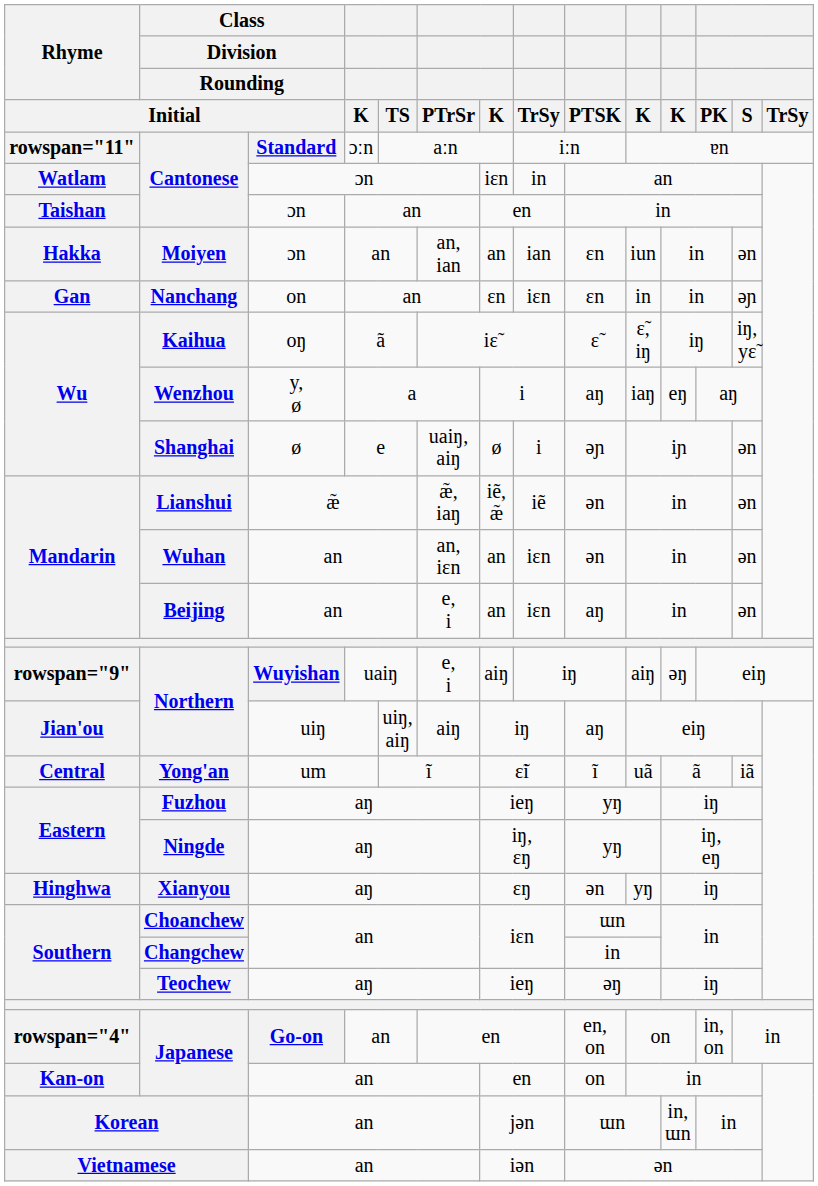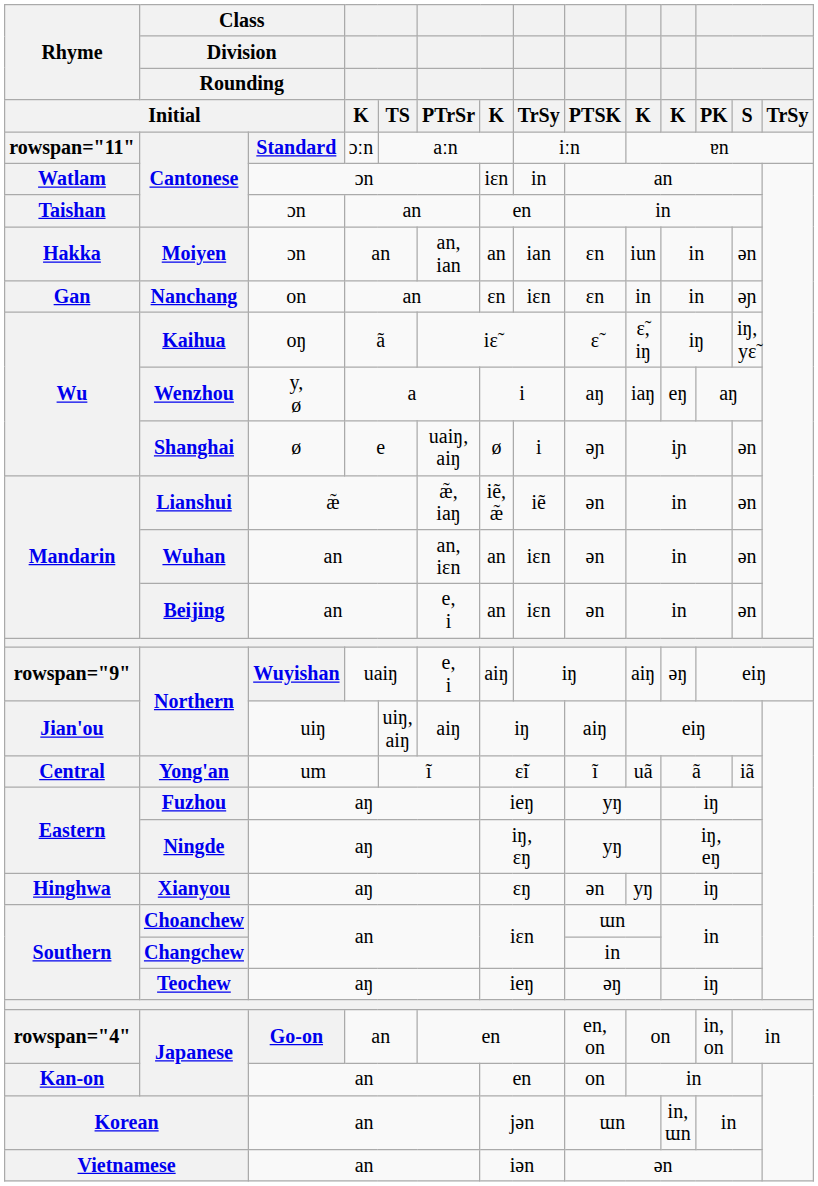(595, 610) aŋ -> (595, 610) ən
(595, 728) aŋ -> (595, 728) aiŋ
